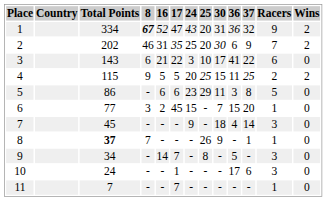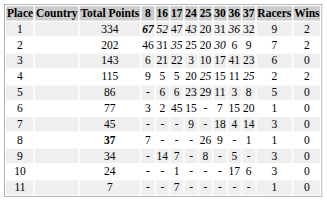(249, 61) 22 -> (249, 61) 23
